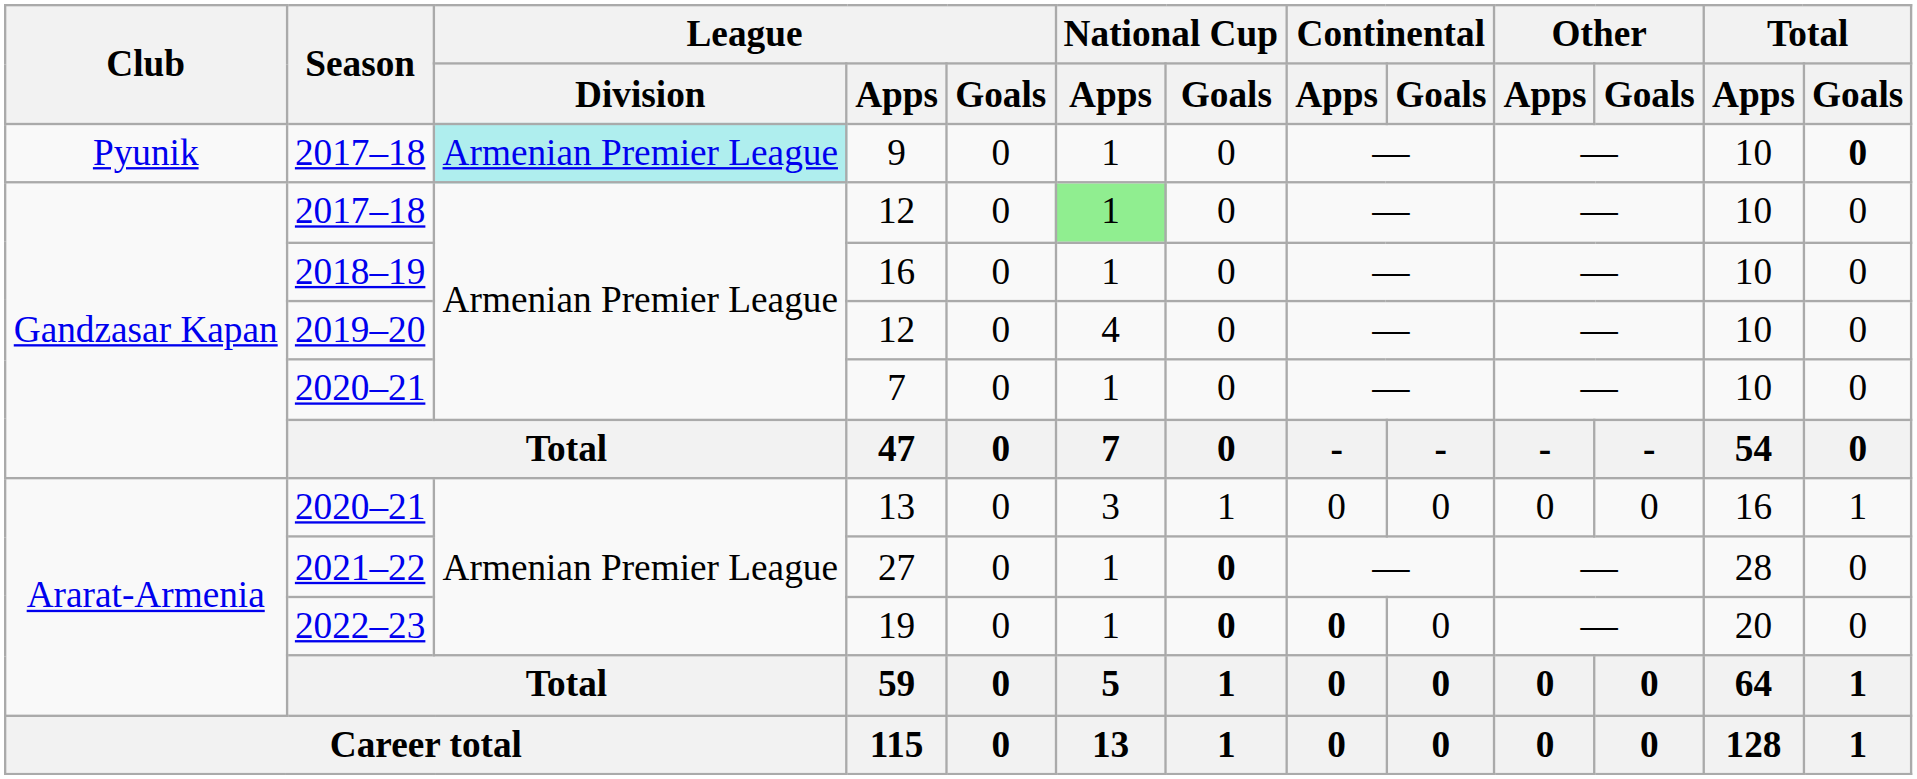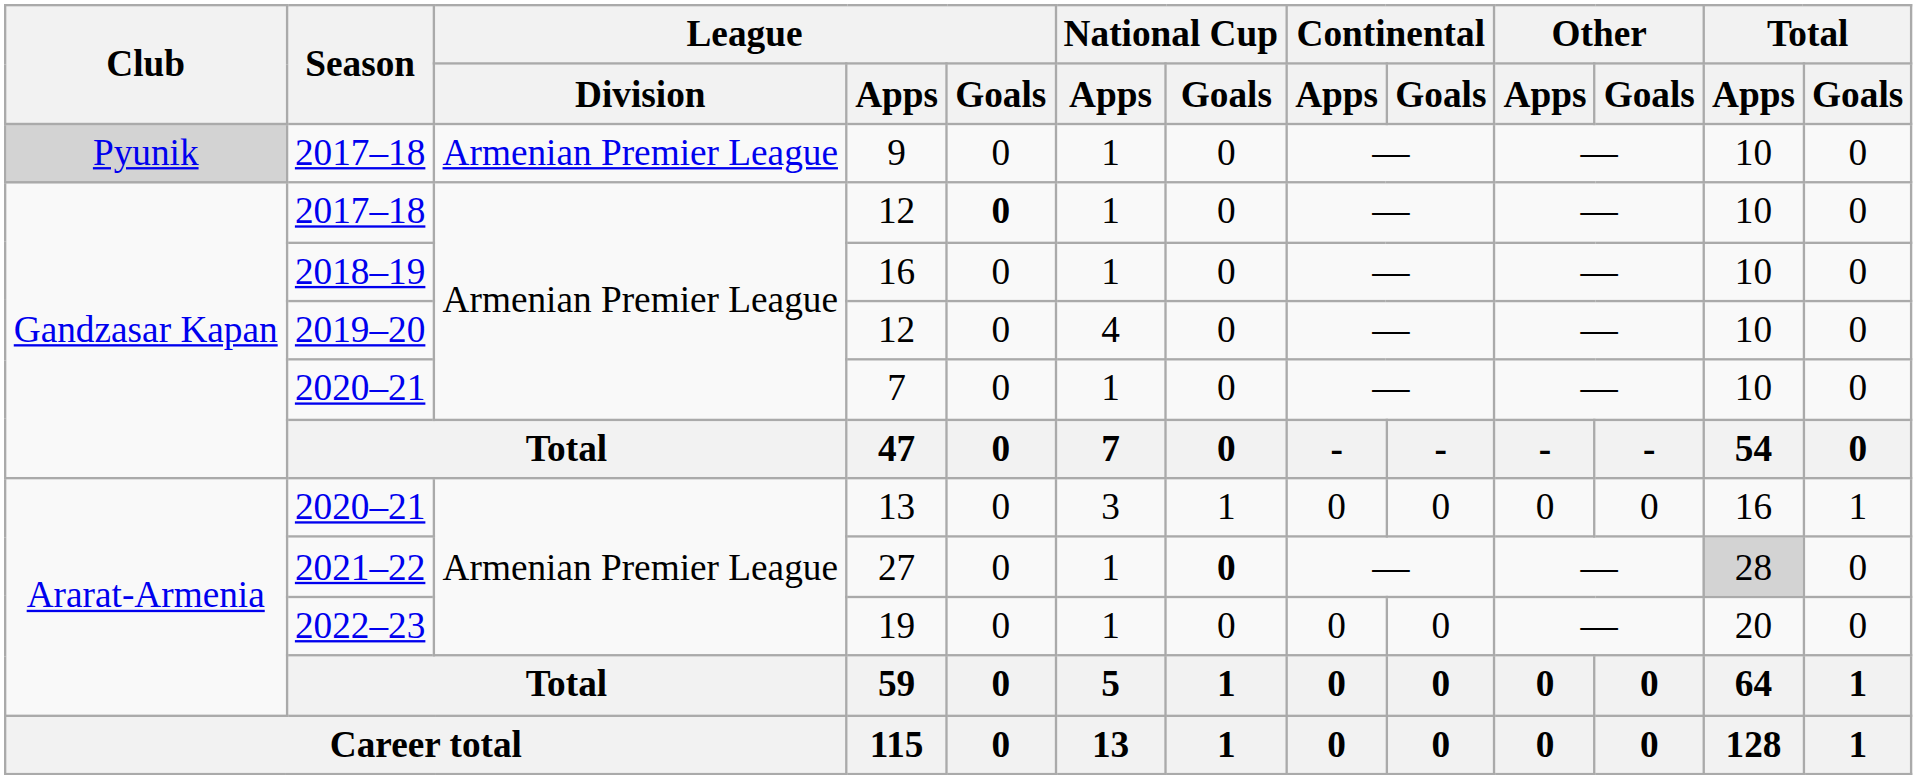(146, 152) no background -> (146, 152) lightgrey background
(640, 152) paleturquoise background -> (640, 152) no background
(1858, 152) bold -> (1858, 152) normal
(1001, 211) normal -> (1001, 211) bold
(1111, 211) lightgreen background -> (1111, 211) no background
(1753, 566) no background -> (1753, 566) lightgrey background
(1226, 625) bold -> (1226, 625) normal
(1337, 625) bold -> (1337, 625) normal
